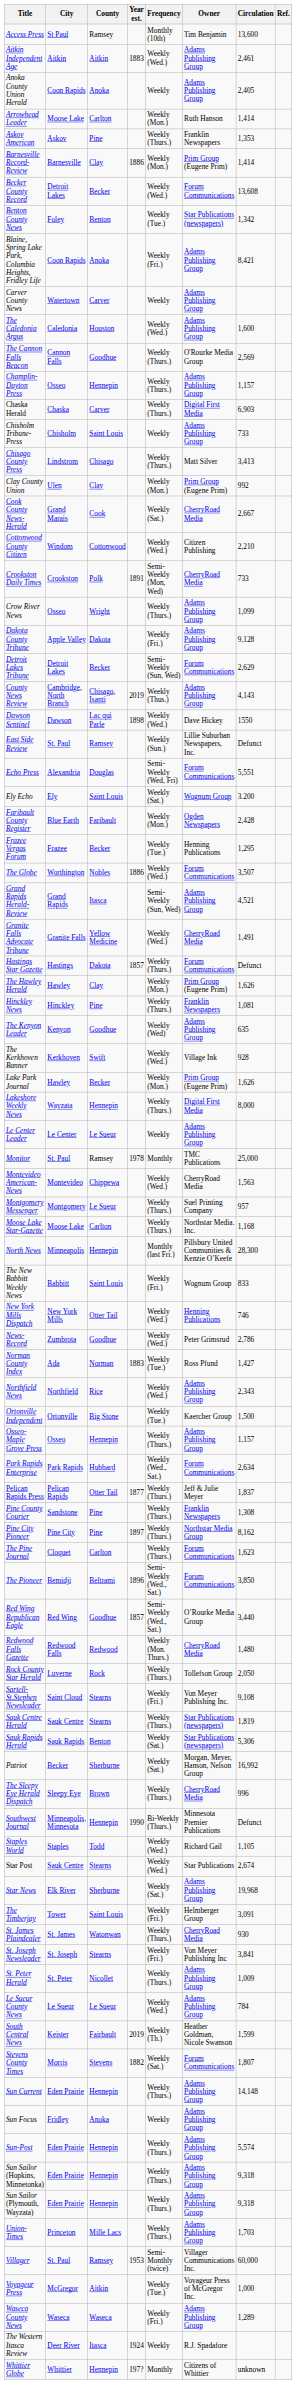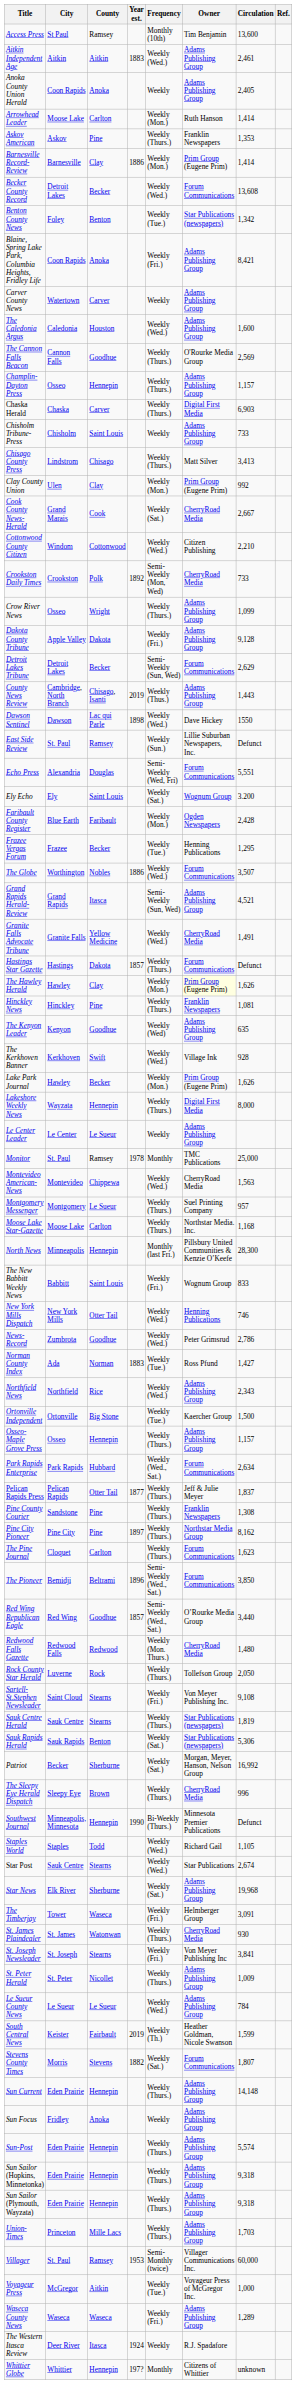(137, 579) 1891 -> (137, 579) 1892
(246, 696) 4,143 -> (246, 696) 1,443
(206, 986) no background -> (206, 986) lightyellow background
(106, 1914) Saint Louis -> (101, 1914) Waseca
